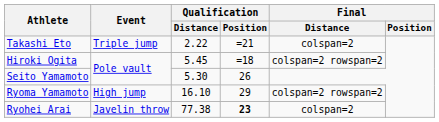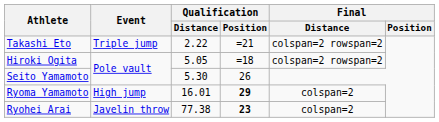(327, 44) colspan=2 -> (327, 44) colspan=2 rowspan=2
(196, 60) 5.45 -> (196, 60) 5.05
(196, 93) 16.10 -> (196, 93) 16.01
(245, 93) normal -> (245, 93) bold
(327, 93) colspan=2 rowspan=2 -> (327, 93) colspan=2
